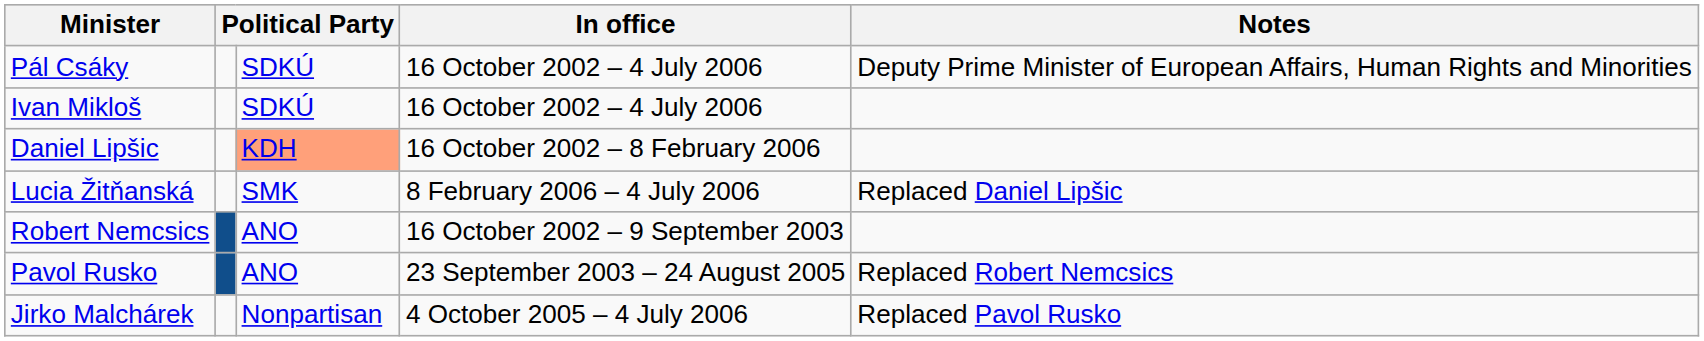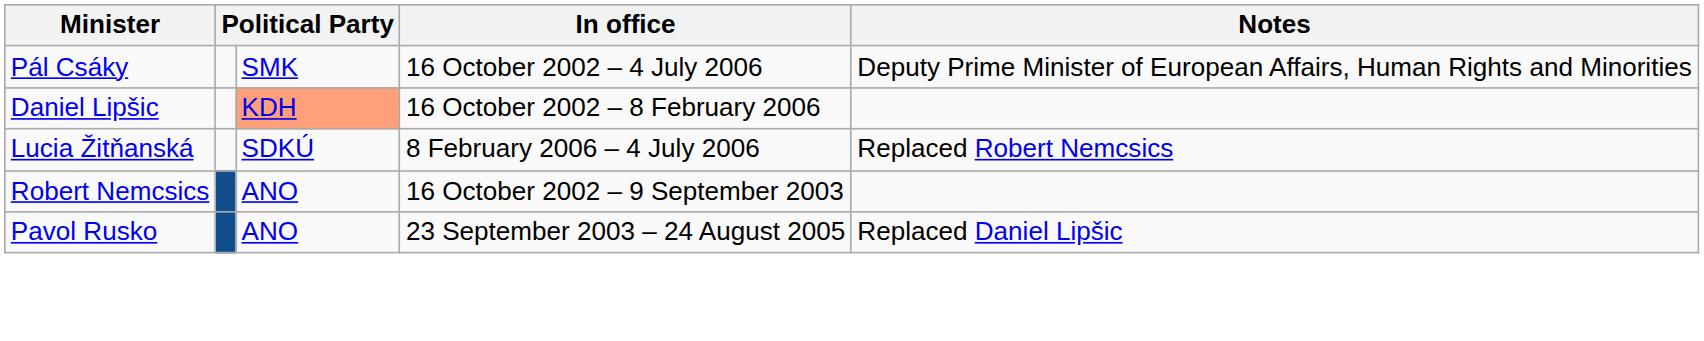(278, 66) SDKÚ -> (270, 66) SMK
- row: (76, 107)
(270, 190) SMK -> (278, 149) SDKÚ
(990, 190) Replaced Daniel Lipšic -> (1015, 149) Replaced Robert Nemcsics
(1015, 273) Replaced Robert Nemcsics -> (990, 231) Replaced Daniel Lipšic
- row: (102, 314)
